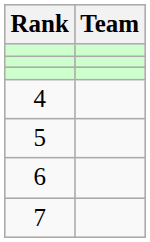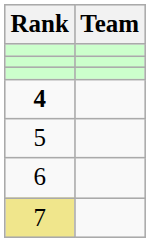(40, 98) normal -> (40, 98) bold
(40, 217) no background -> (40, 217) khaki background
